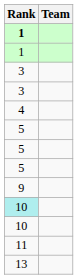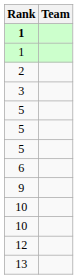(21, 71) 3 -> (21, 71) 2
(21, 110) 4 -> (21, 110) 5
(21, 168) 5 -> (21, 168) 6
(21, 206) paleturquoise background -> (21, 206) no background
(21, 245) 11 -> (21, 245) 12
